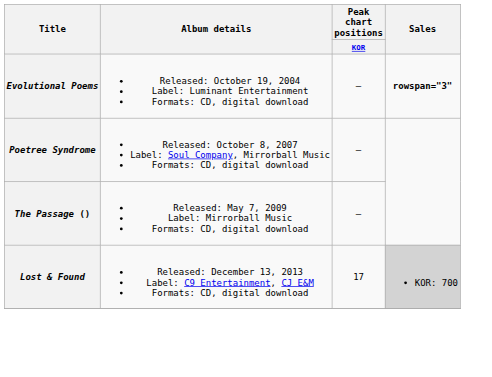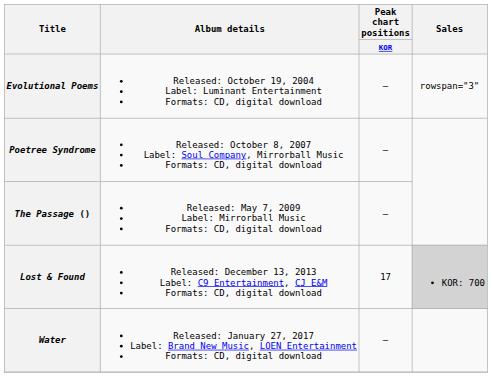(423, 86) bold -> (450, 86) normal
+ row: (52, 341)
